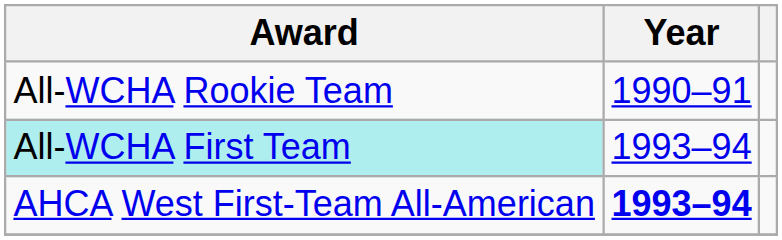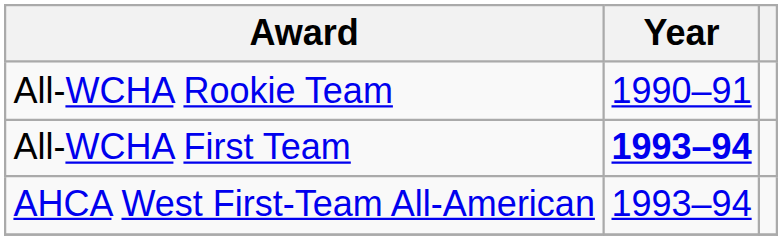(182, 147) paleturquoise background -> (182, 147) no background
(682, 147) normal -> (682, 147) bold
(682, 204) bold -> (682, 204) normal
